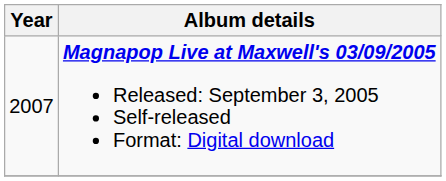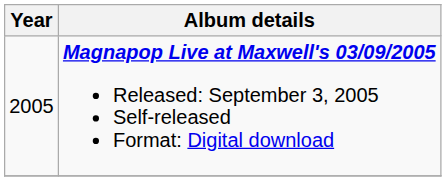(31, 105) 2007 -> (31, 105) 2005
